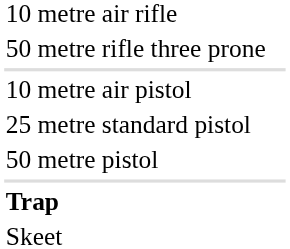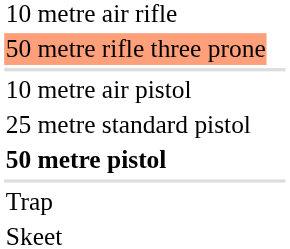(136, 48) no background -> (136, 48) lightsalmon background
(82, 160) normal -> (86, 160) bold
(32, 201) bold -> (29, 201) normal
